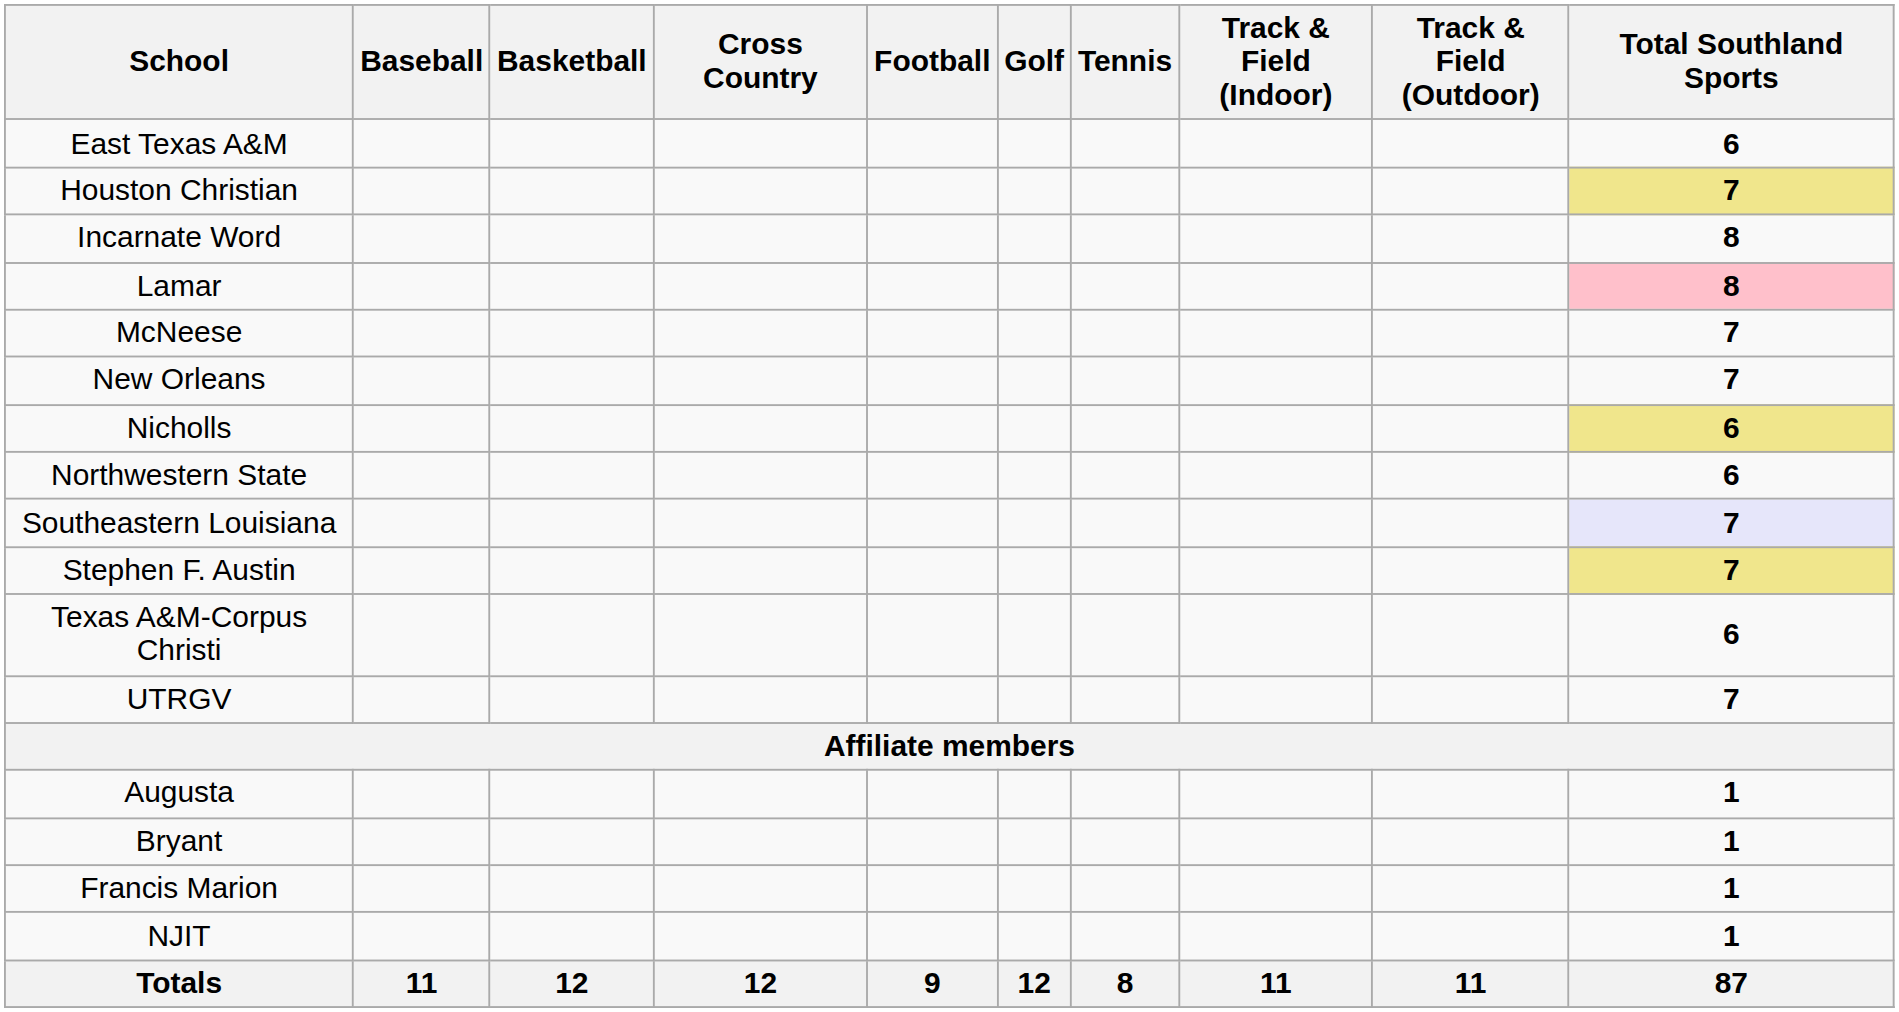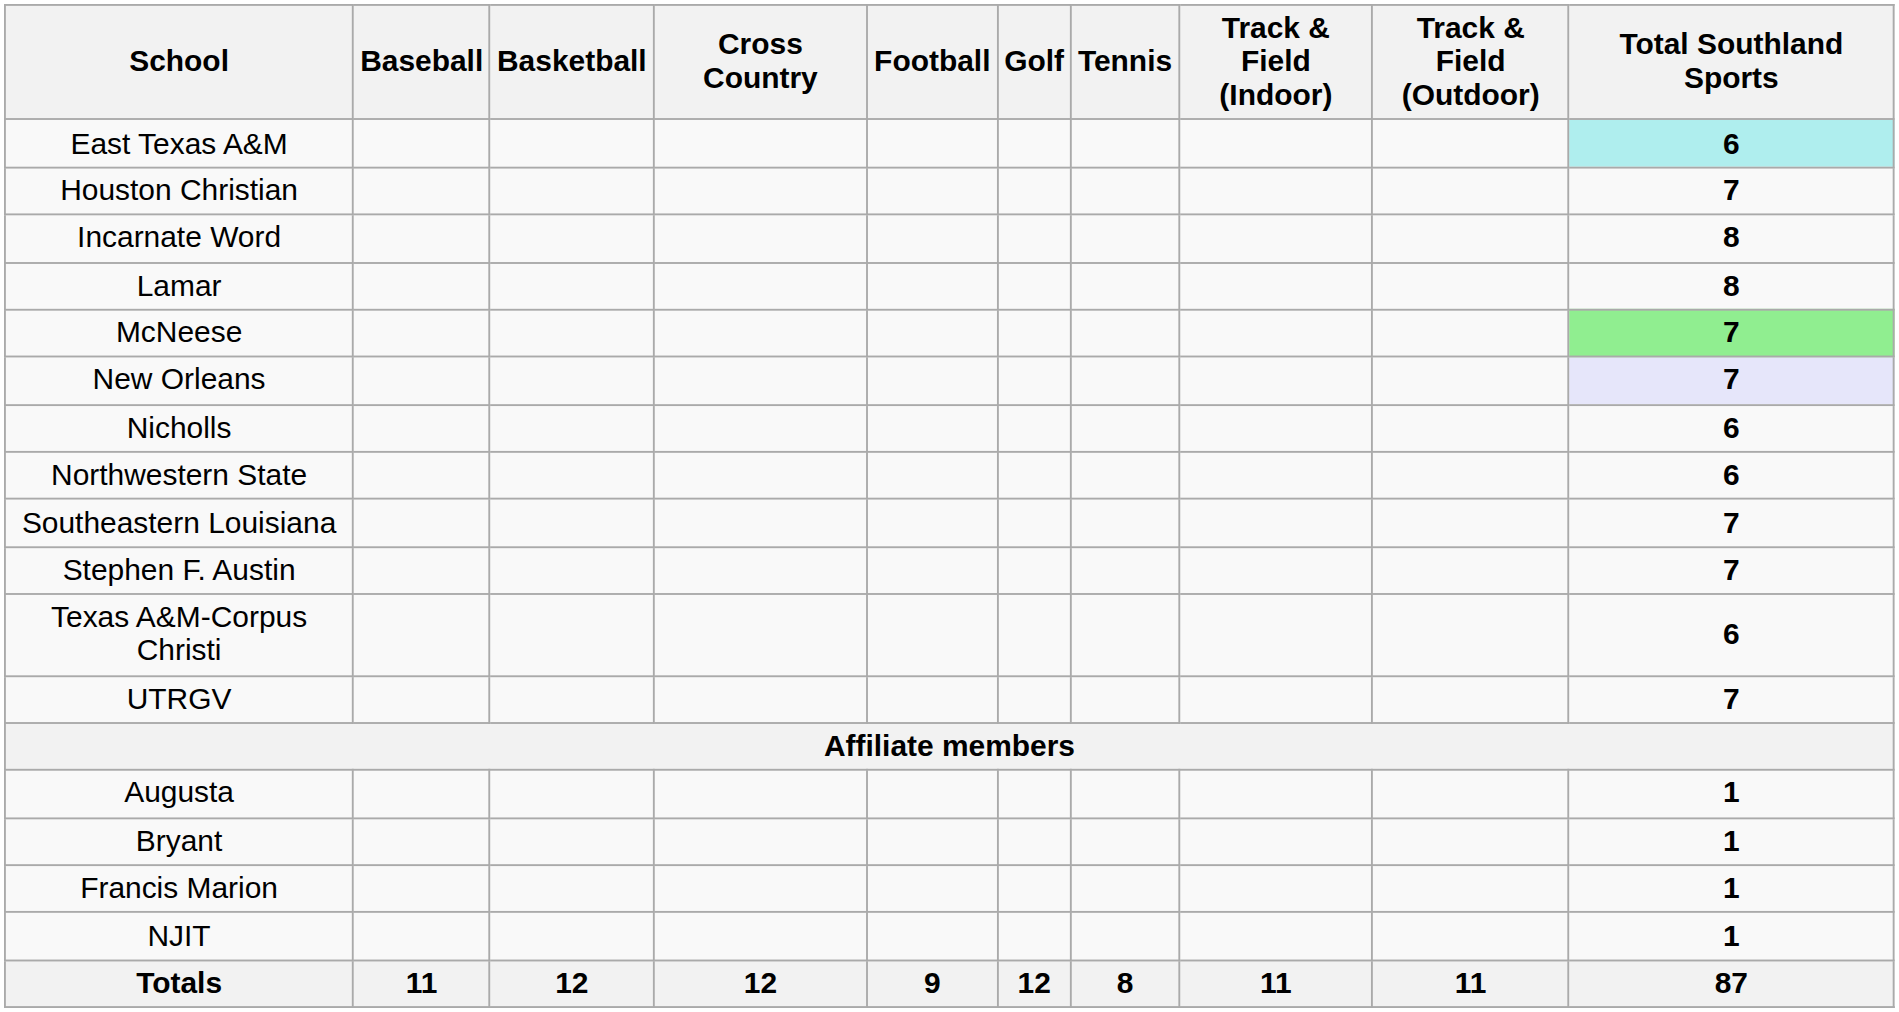(1731, 142) no background -> (1731, 142) paleturquoise background
(1731, 190) khaki background -> (1731, 190) no background
(1731, 285) pink background -> (1731, 285) no background
(1731, 332) no background -> (1731, 332) lightgreen background
(1731, 380) no background -> (1731, 380) lavender background
(1731, 427) khaki background -> (1731, 427) no background
(1731, 522) lavender background -> (1731, 522) no background
(1731, 570) khaki background -> (1731, 570) no background
